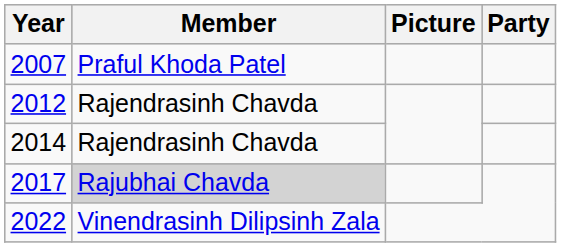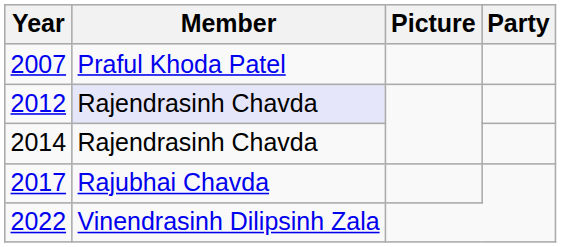(198, 103) no background -> (198, 103) lavender background
(173, 182) lightgrey background -> (173, 182) no background
